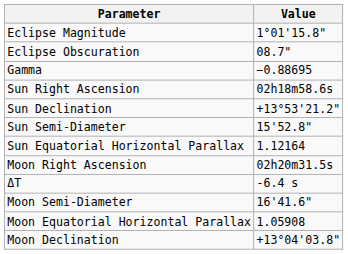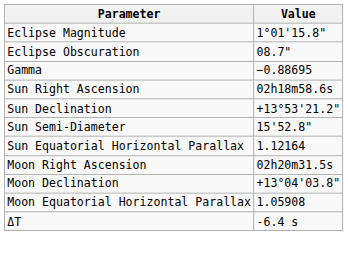rows swapped: (63, 240) <-> (14, 184)
- row: (70, 202)
